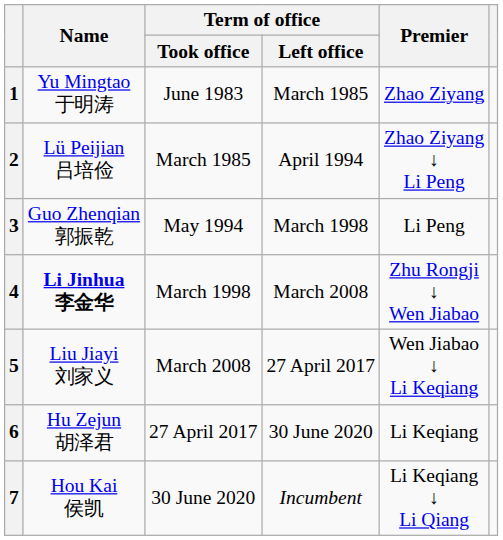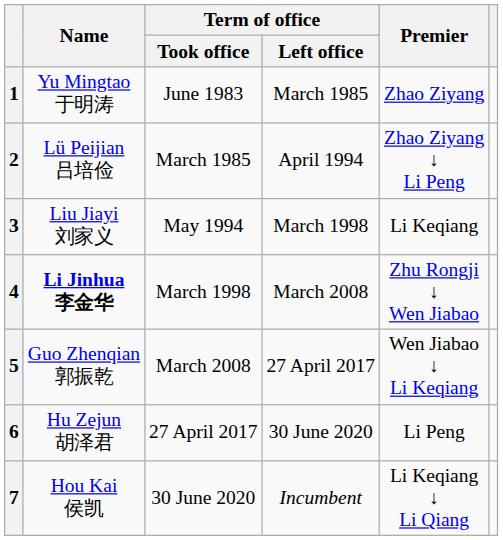(84, 224) Guo Zhenqian 郭振乾 -> (84, 224) Liu Jiayi 刘家义
(434, 226) Li Peng -> (434, 226) Li Keqiang
(84, 365) Liu Jiayi 刘家义 -> (84, 365) Guo Zhenqian 郭振乾
(434, 432) Li Keqiang -> (434, 432) Li Peng
